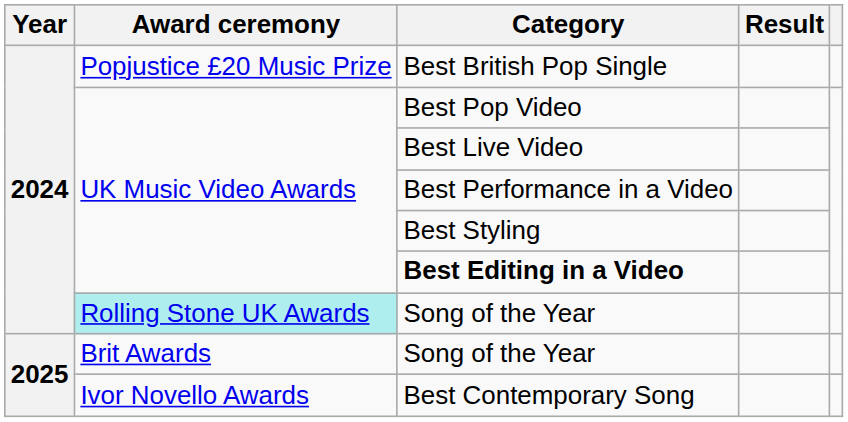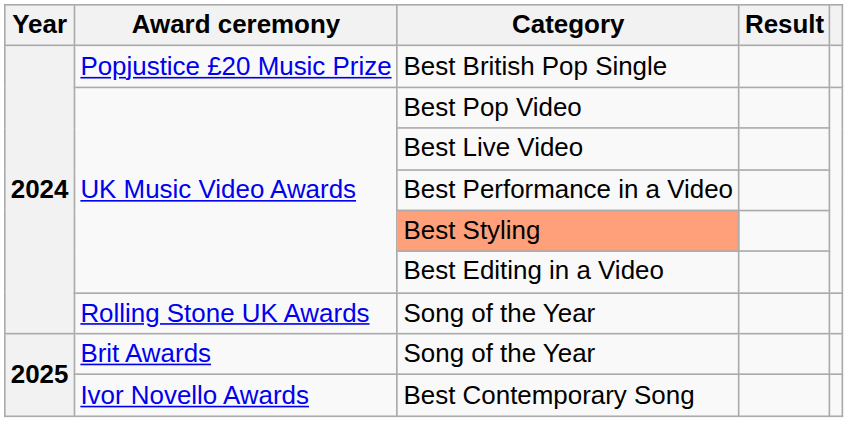(472, 230) no background -> (472, 230) lightsalmon background
(544, 271) bold -> (534, 271) normal
(225, 312) paleturquoise background -> (225, 312) no background
